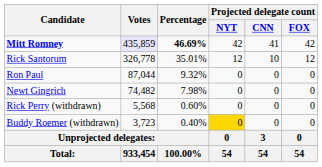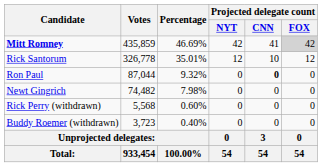(139, 43) lavender background -> (139, 43) no background
(190, 43) bold -> (191, 43) normal
(310, 43) no background -> (310, 43) lightgrey background
(277, 75) normal -> (277, 75) bold
(240, 122) gold background -> (240, 122) no background
